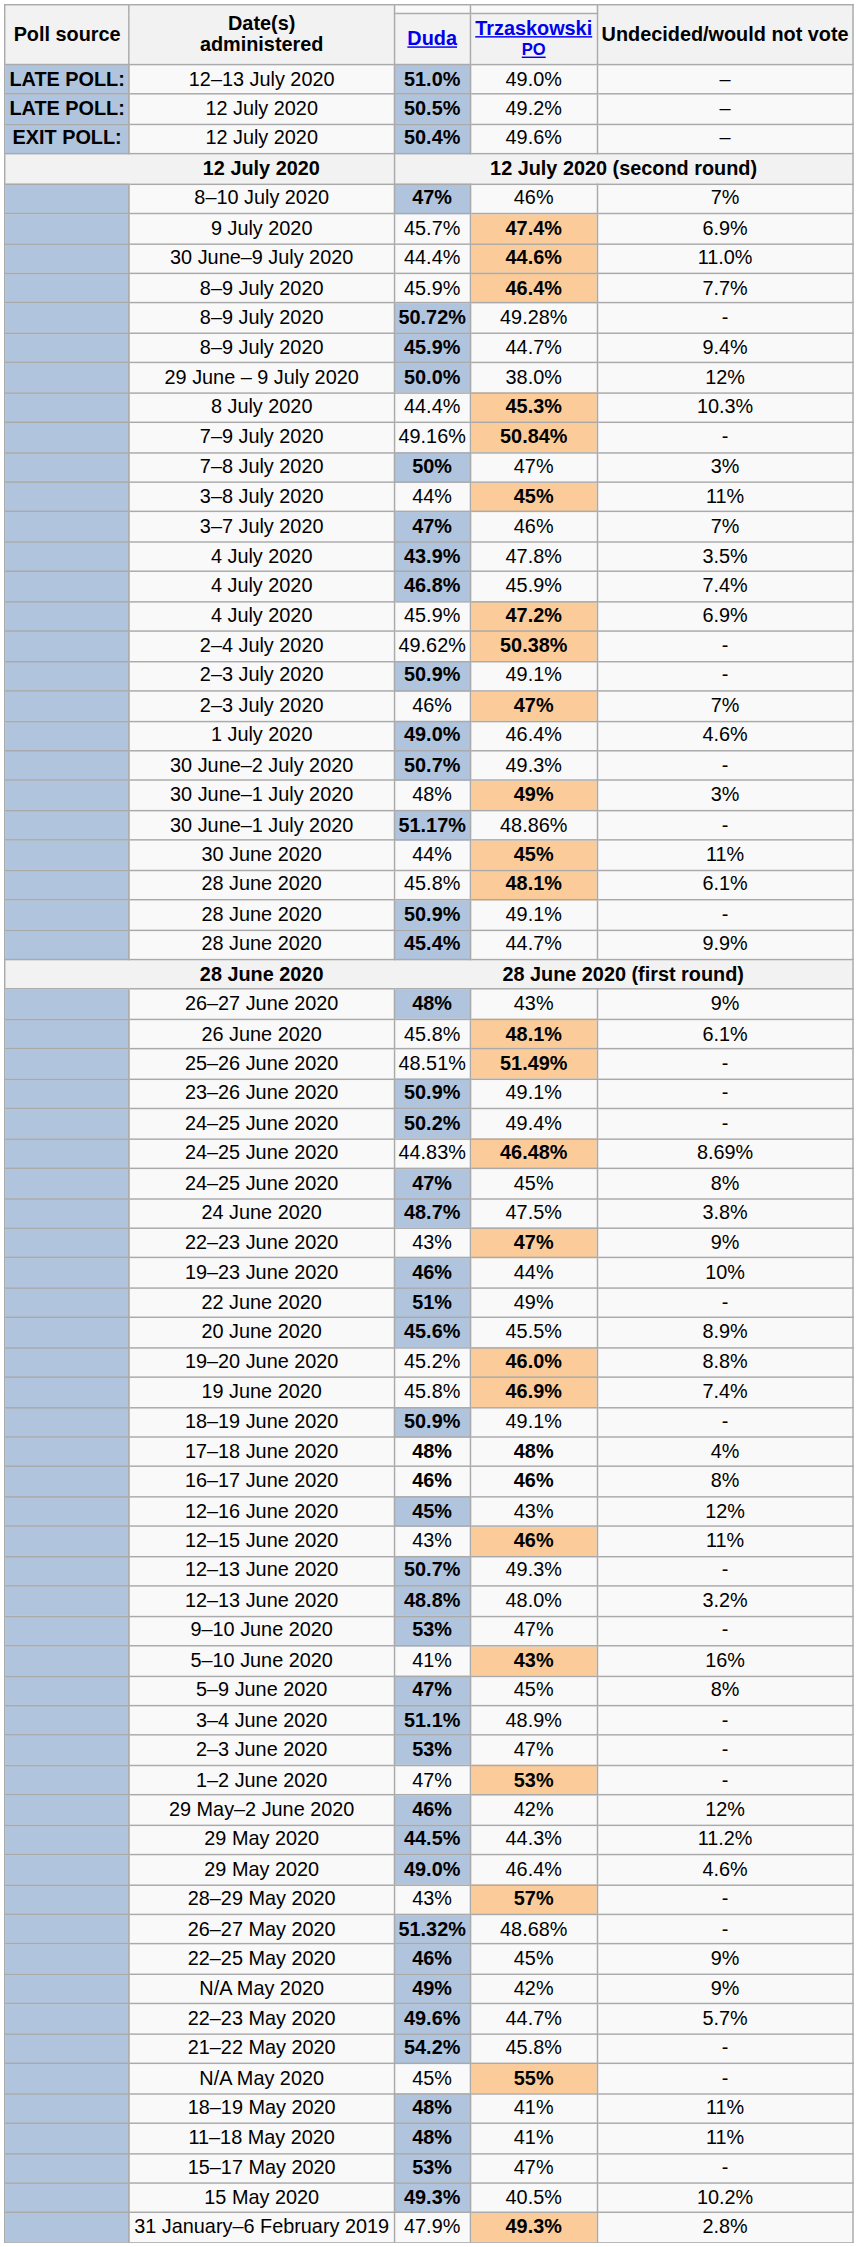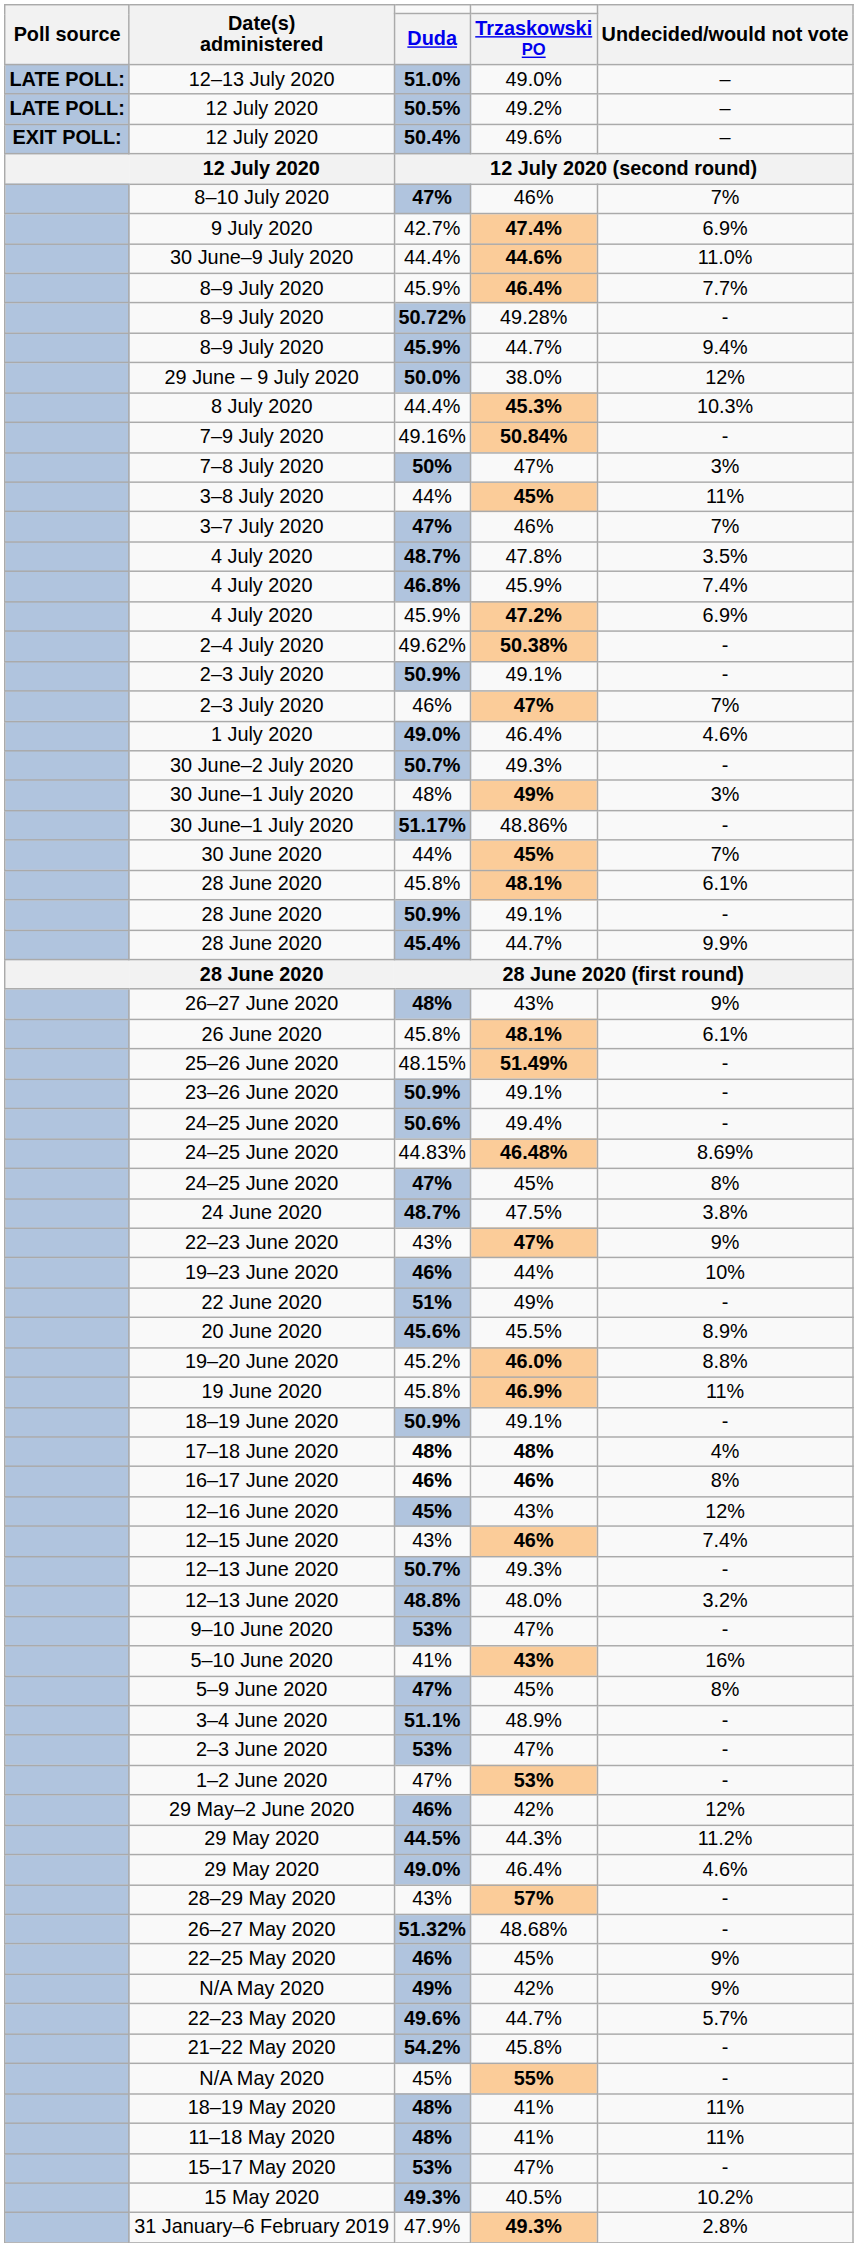(432, 227) 45.7% -> (432, 227) 42.7%
(432, 556) 43.9% -> (432, 556) 48.7%
(725, 854) 11% -> (725, 854) 7%
(432, 1063) 48.51% -> (432, 1063) 48.15%
(432, 1123) 50.2% -> (432, 1123) 50.6%
(725, 1391) 7.4% -> (725, 1391) 11%
(725, 1540) 11% -> (725, 1540) 7.4%
